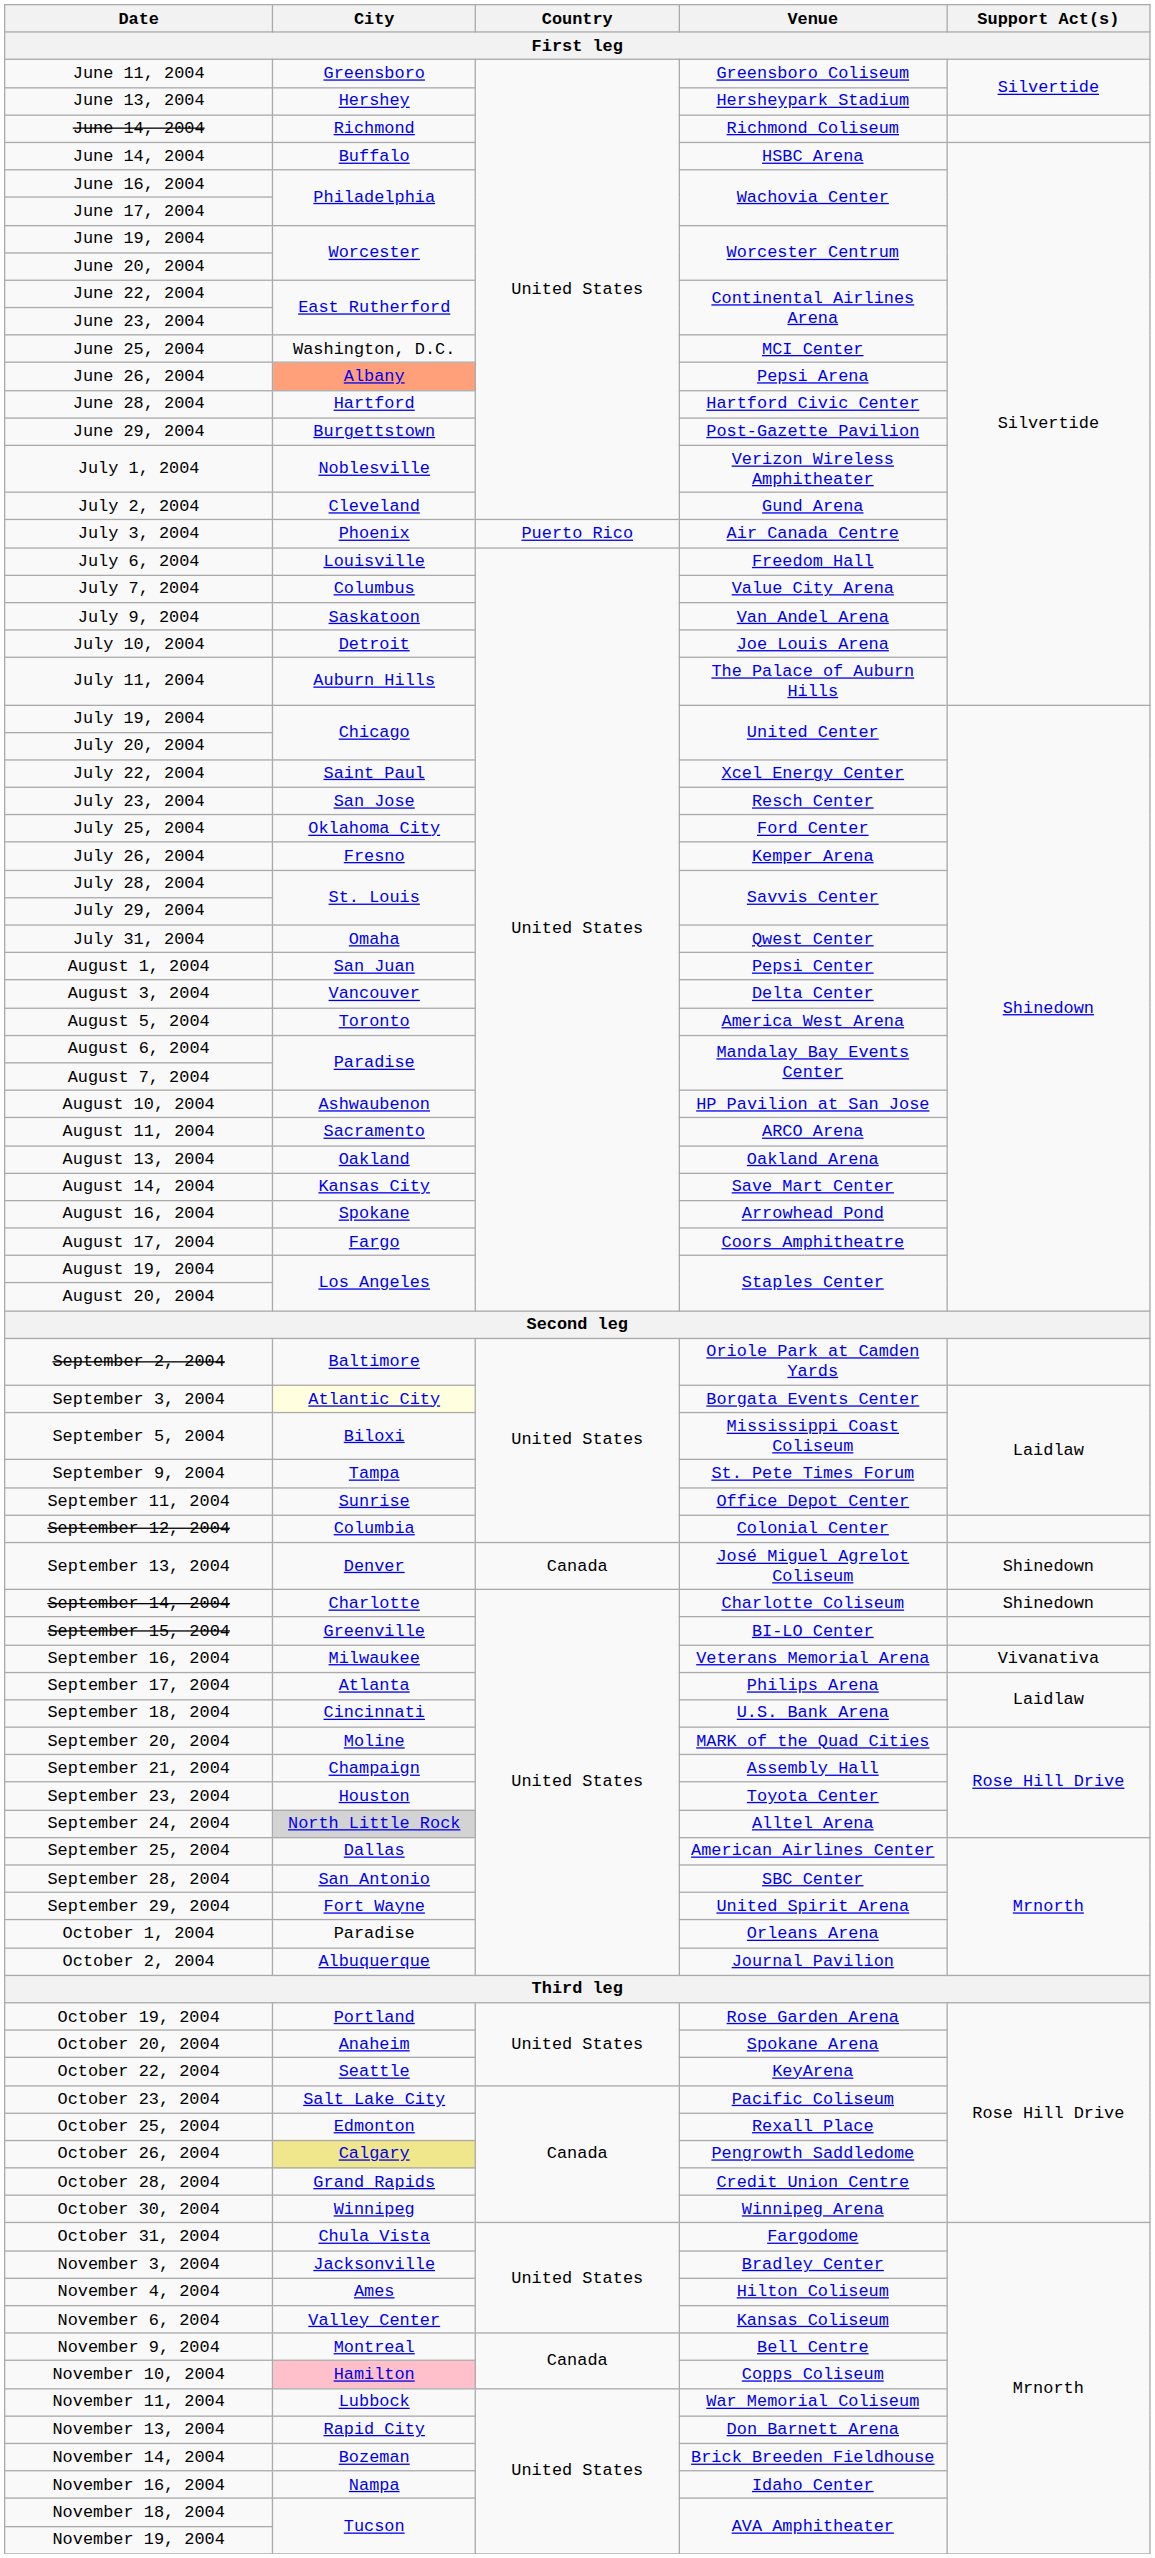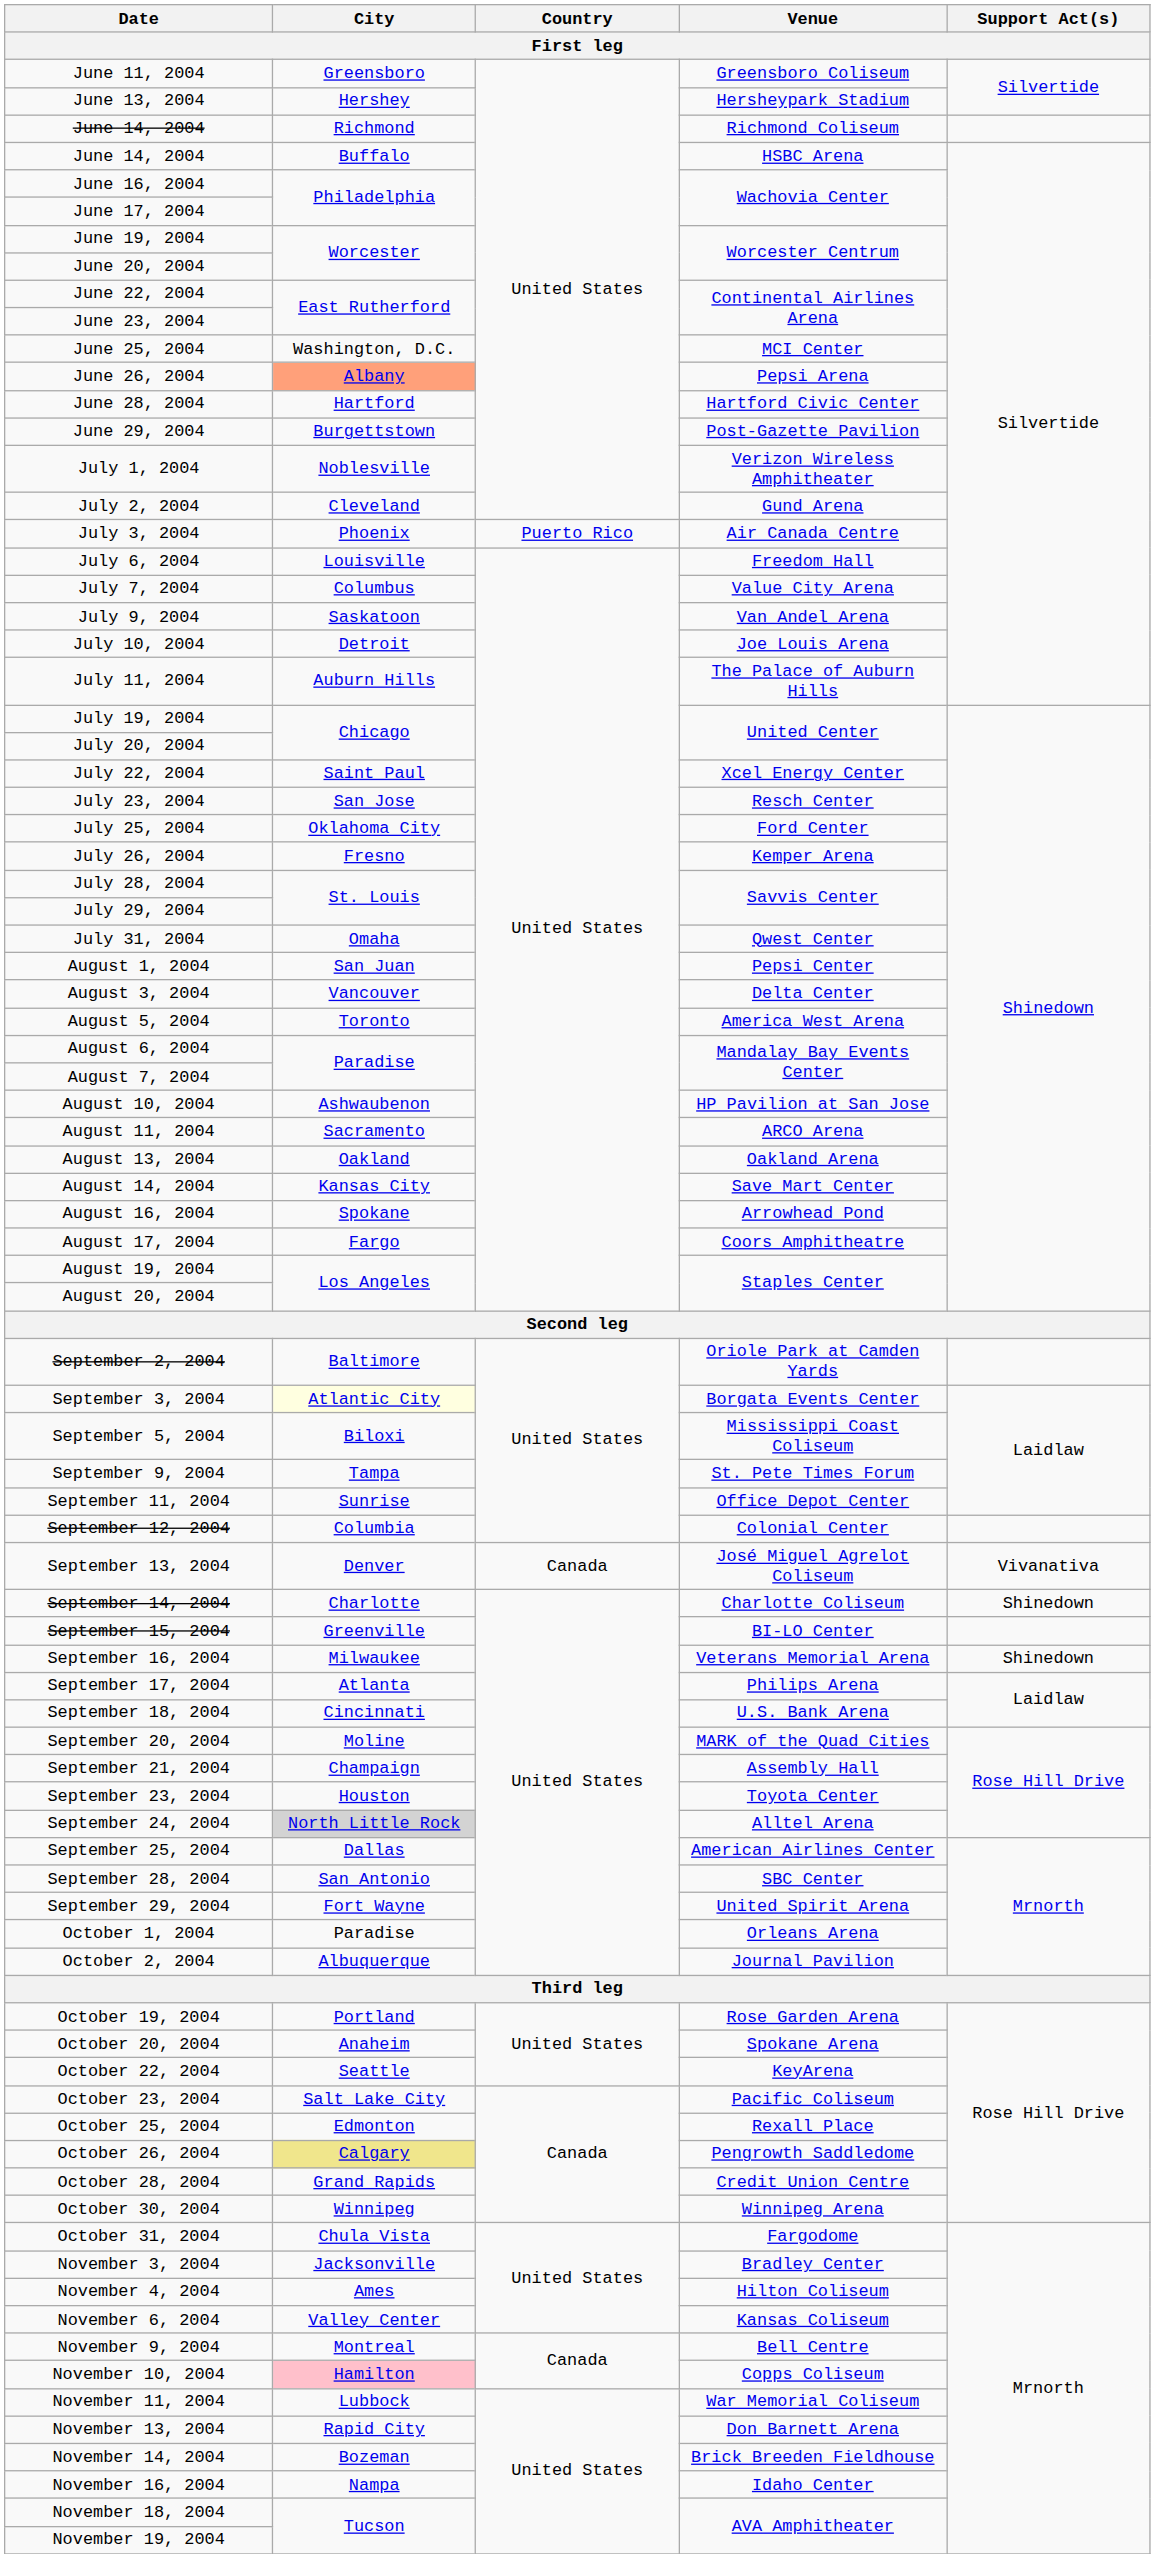(1048, 1566) Shinedown -> (1048, 1566) Vivanativa
(1048, 1658) Vivanativa -> (1048, 1658) Shinedown
